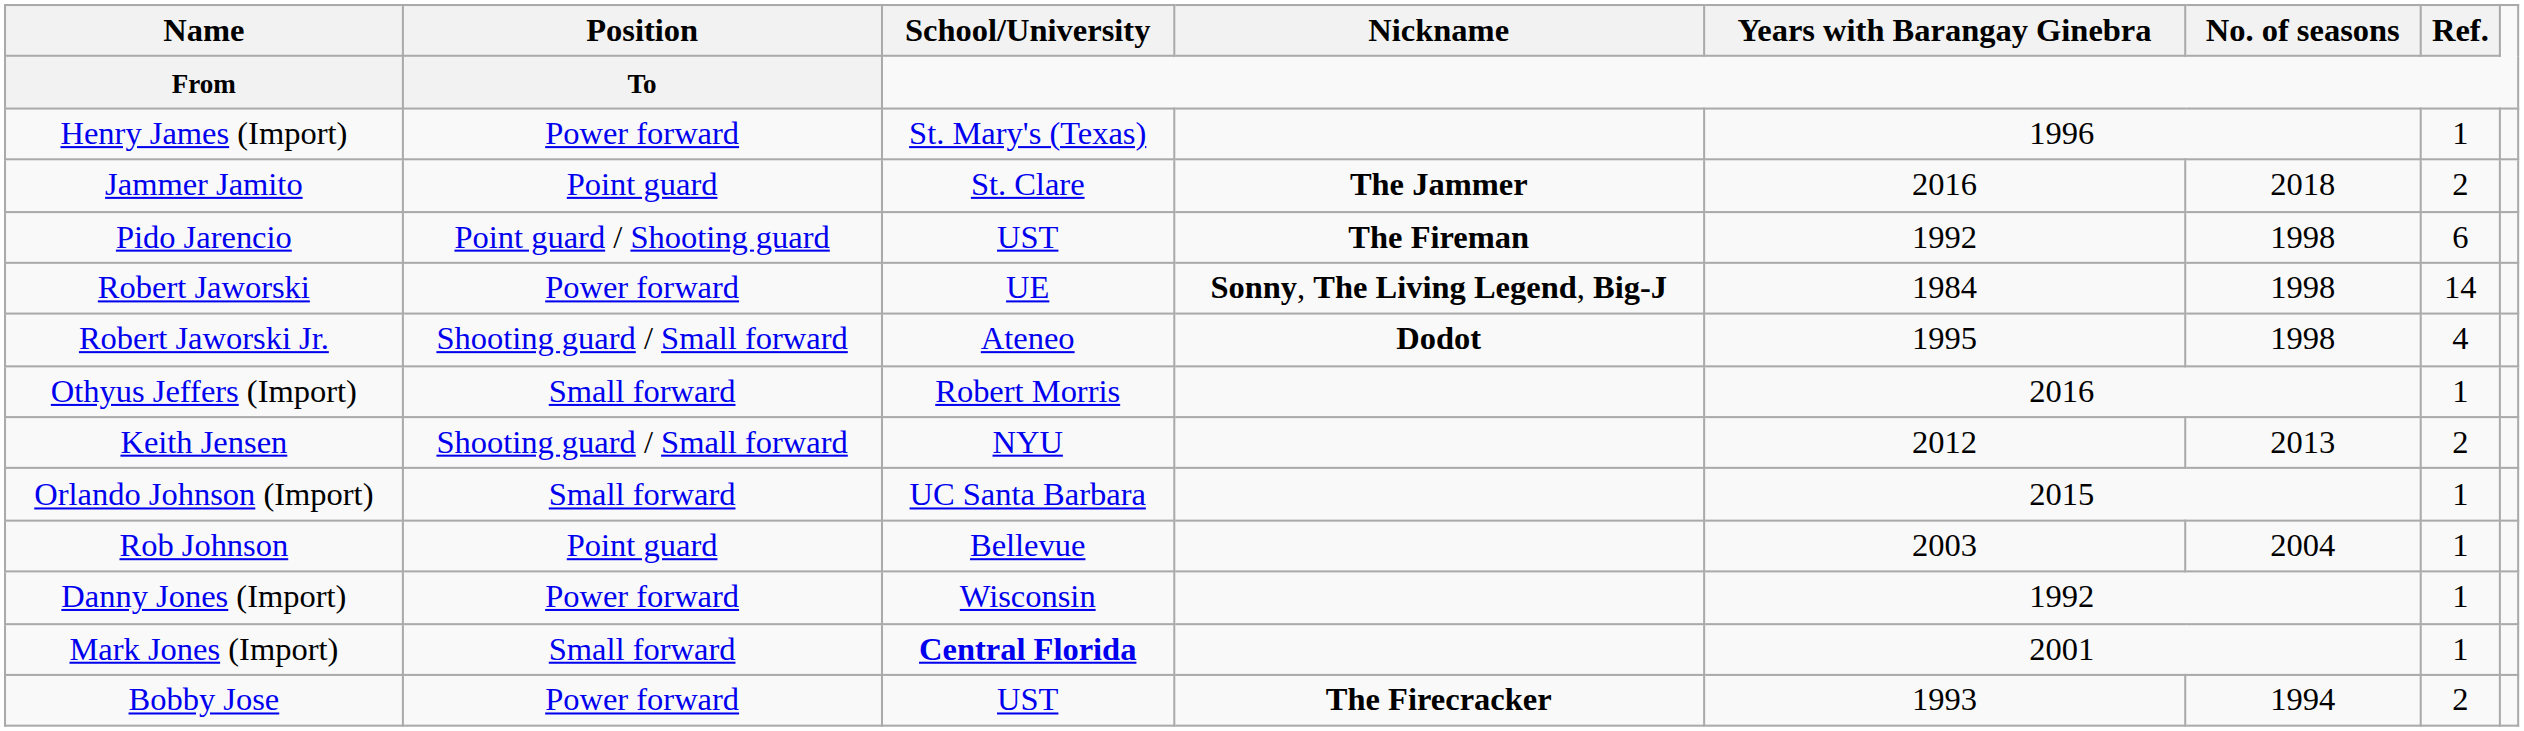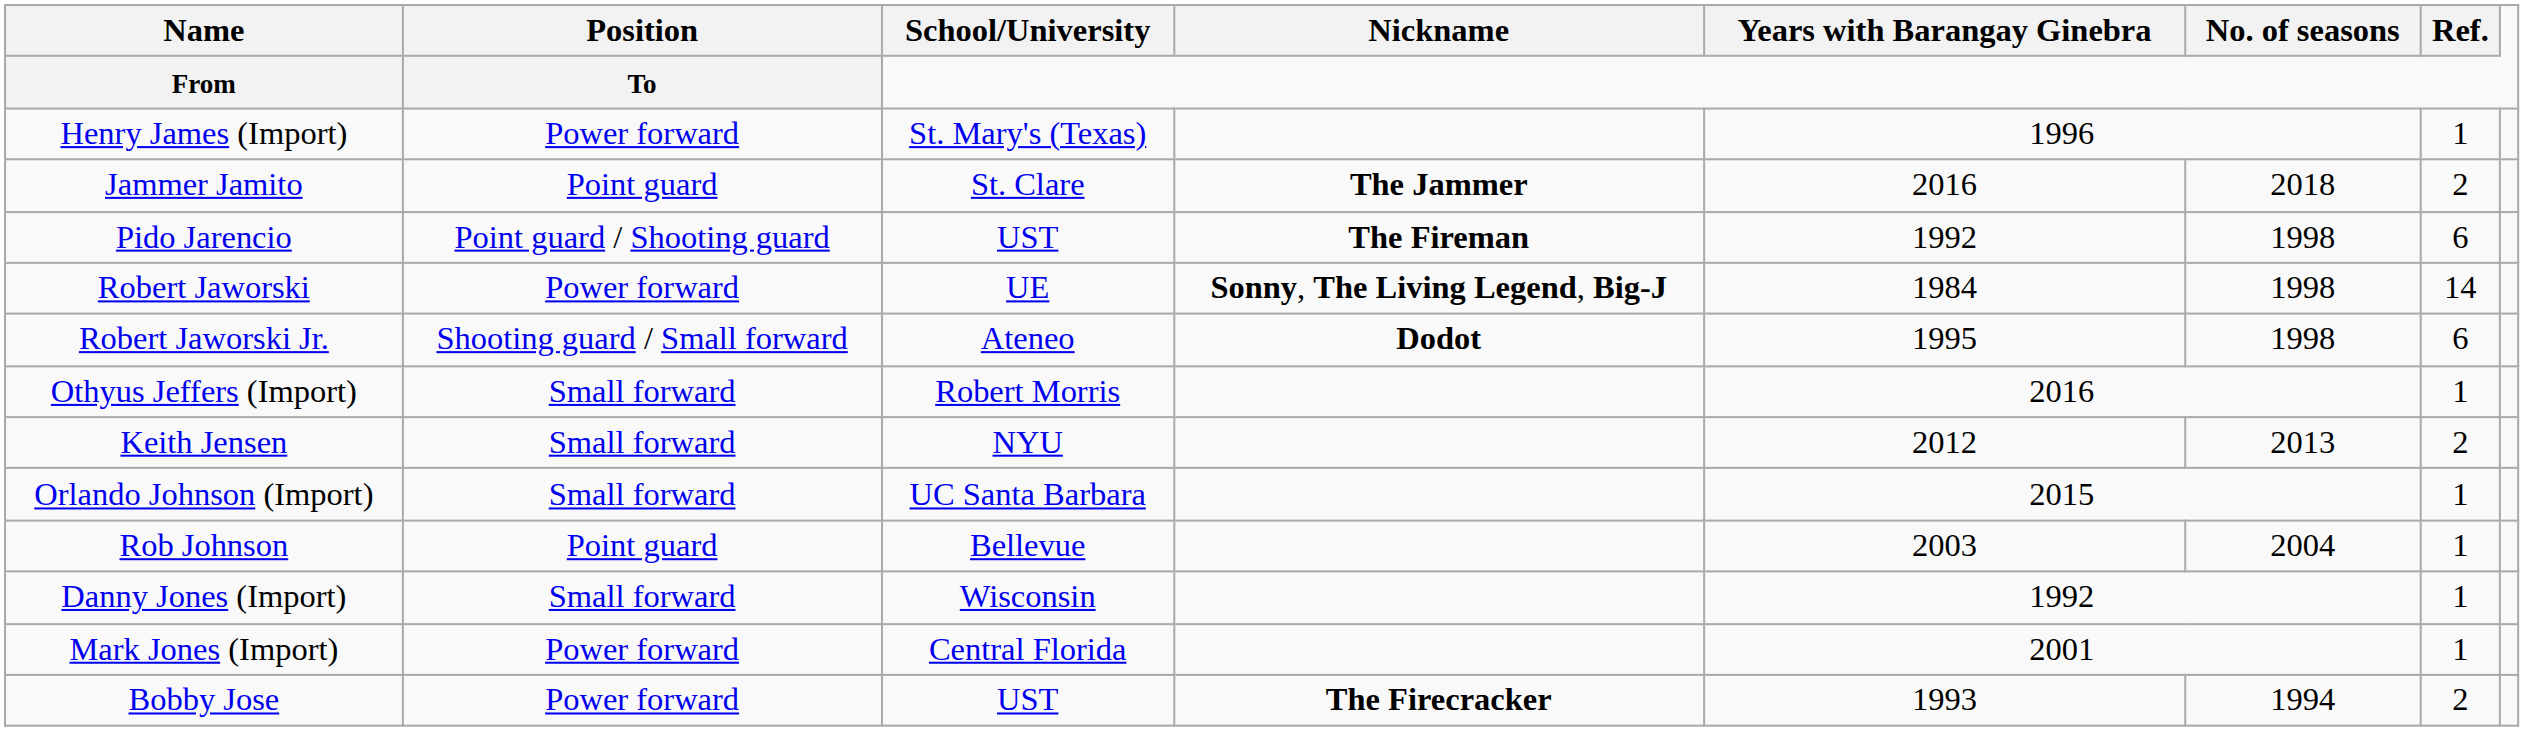(2460, 339) 4 -> (2460, 339) 6
(642, 442) Shooting guard / Small forward -> (642, 442) Small forward
(642, 596) Power forward -> (642, 596) Small forward
(642, 648) Small forward -> (642, 648) Power forward
(1028, 648) bold -> (1028, 648) normal
